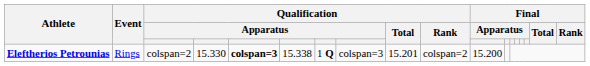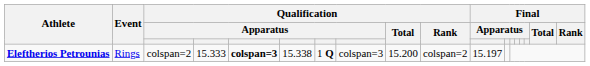(211, 53) 15.330 -> (211, 53) 15.333
(403, 53) 15.201 -> (403, 53) 15.200
(487, 53) 15.200 -> (487, 53) 15.197
